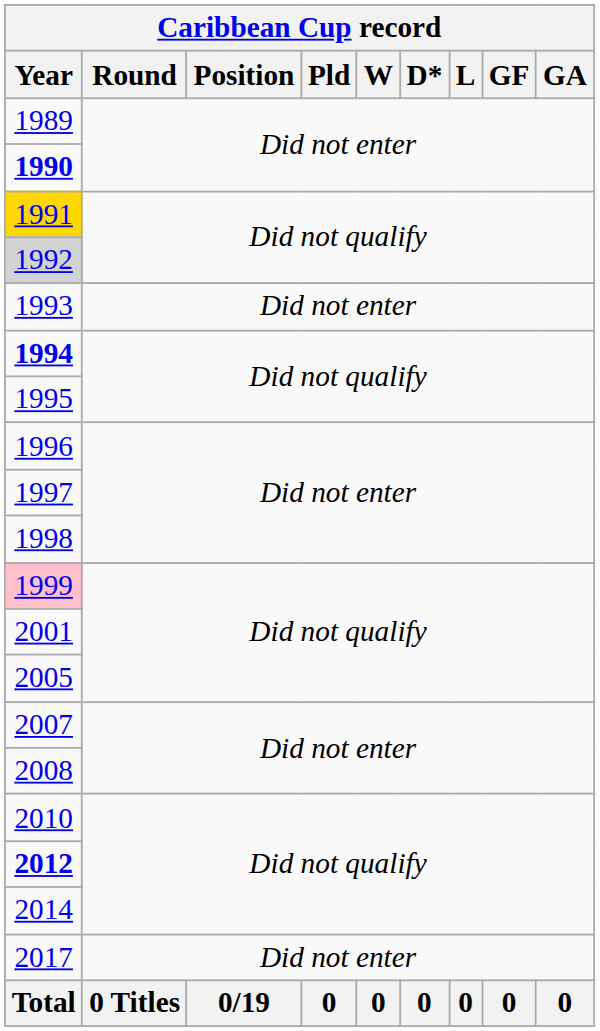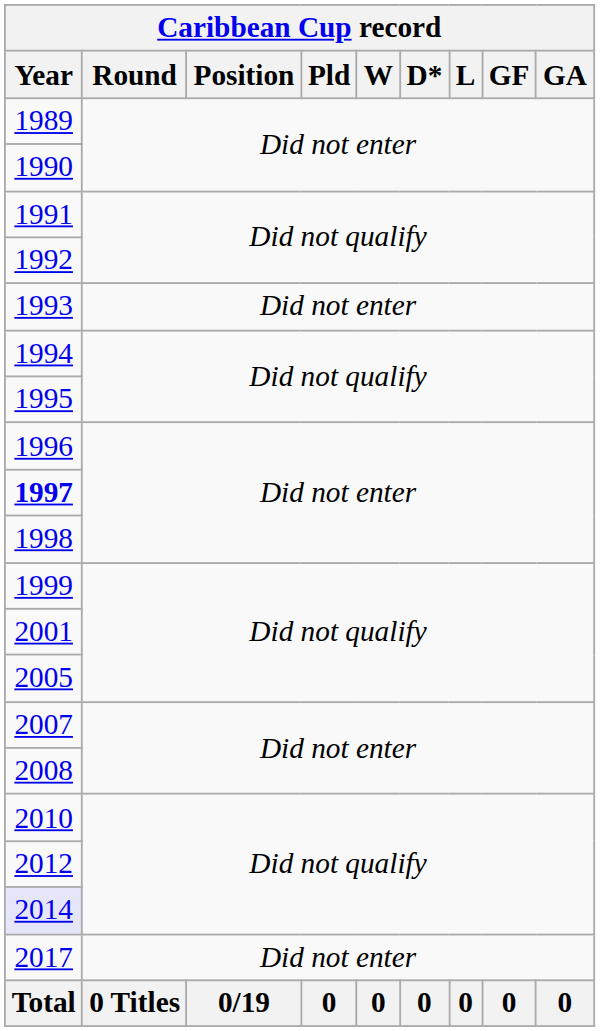(44, 167) bold -> (44, 167) normal
(44, 213) gold background -> (44, 213) no background
(44, 259) lightgrey background -> (44, 259) no background
(44, 352) bold -> (44, 352) normal
(44, 492) normal -> (44, 492) bold
(44, 584) pink background -> (44, 584) no background
(44, 863) bold -> (44, 863) normal
(44, 910) no background -> (44, 910) lavender background
